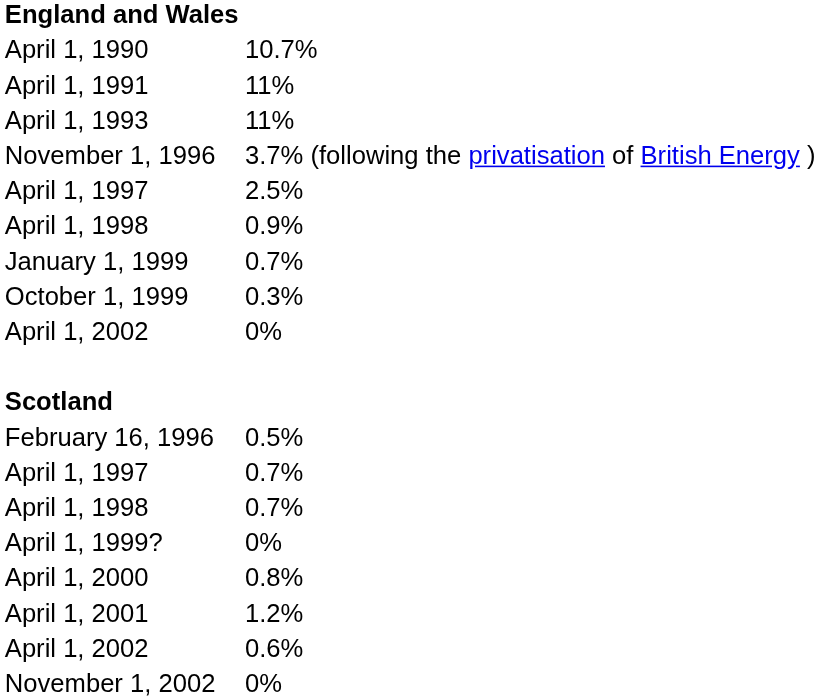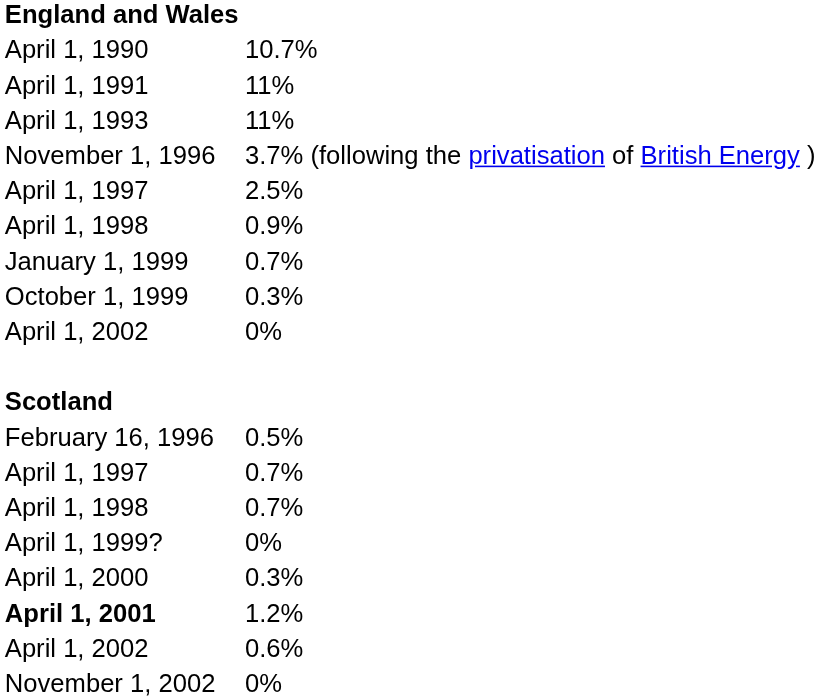(274, 578) 0.8% -> (274, 578) 0.3%
(77, 613) normal -> (80, 613) bold
